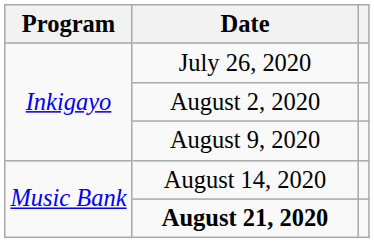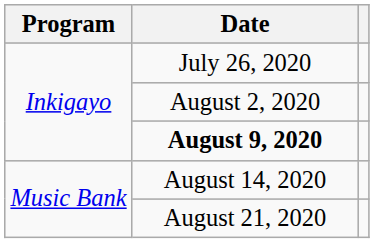(245, 140) normal -> (245, 140) bold
(245, 218) bold -> (245, 218) normal
